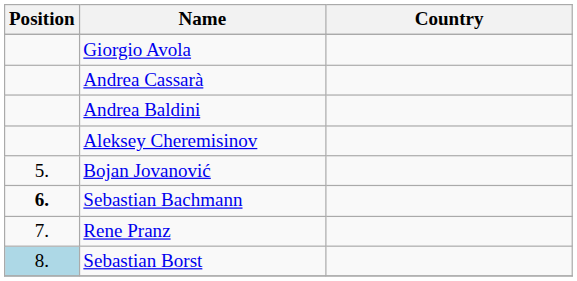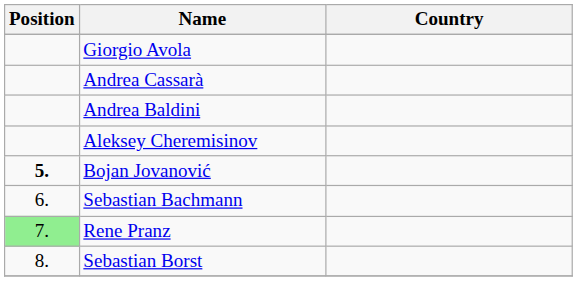(42, 170) normal -> (42, 170) bold
(42, 200) bold -> (42, 200) normal
(42, 230) no background -> (42, 230) lightgreen background
(42, 261) lightblue background -> (42, 261) no background
